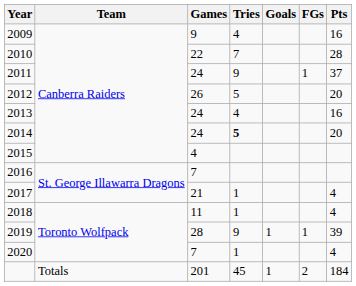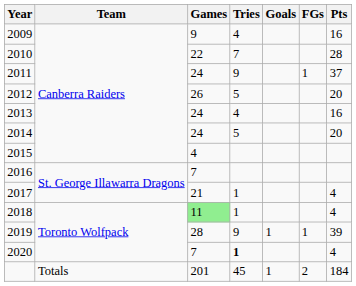(236, 133) bold -> (236, 133) normal
(196, 212) no background -> (196, 212) lightgreen background
(236, 251) normal -> (236, 251) bold
